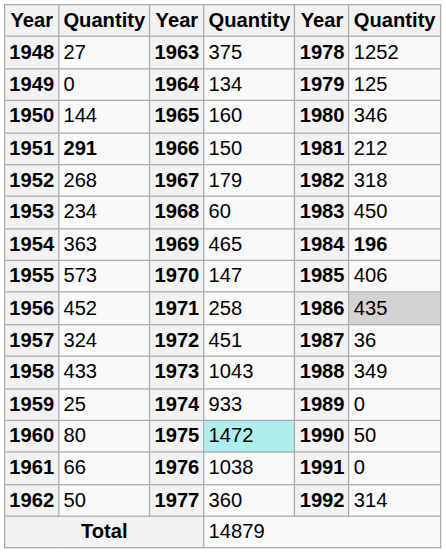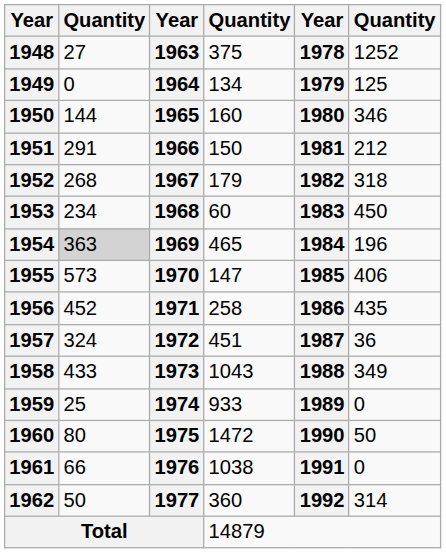(80, 148) bold -> (80, 148) normal
(80, 244) no background -> (80, 244) lightgrey background
(371, 244) bold -> (371, 244) normal
(371, 308) lightgrey background -> (371, 308) no background
(231, 436) paleturquoise background -> (231, 436) no background
